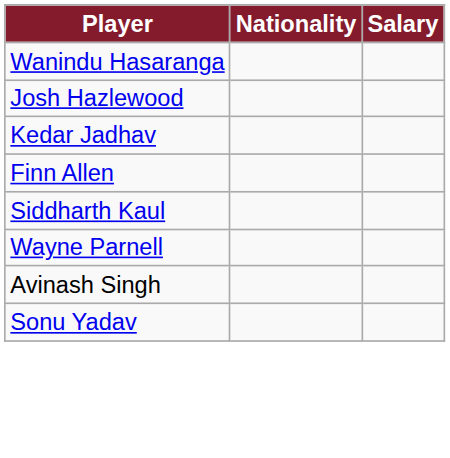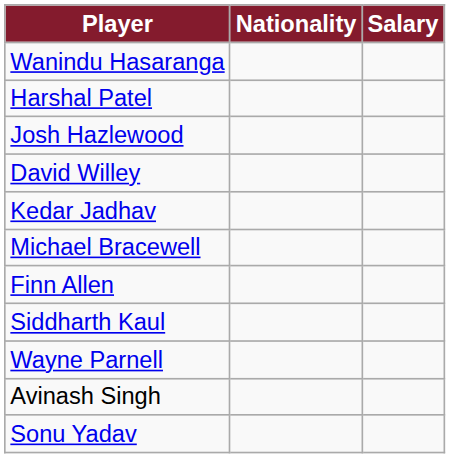+ row: (81, 98)
+ row: (75, 173)
+ row: (105, 248)
